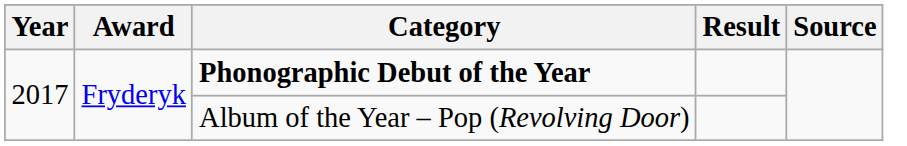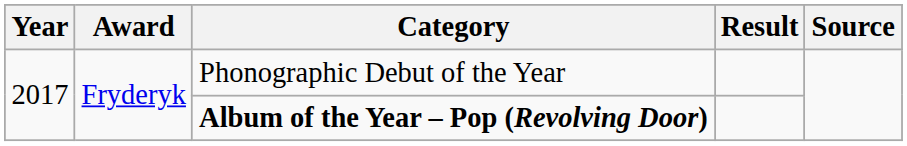(395, 72) bold -> (382, 72) normal
(444, 117) normal -> (453, 117) bold
